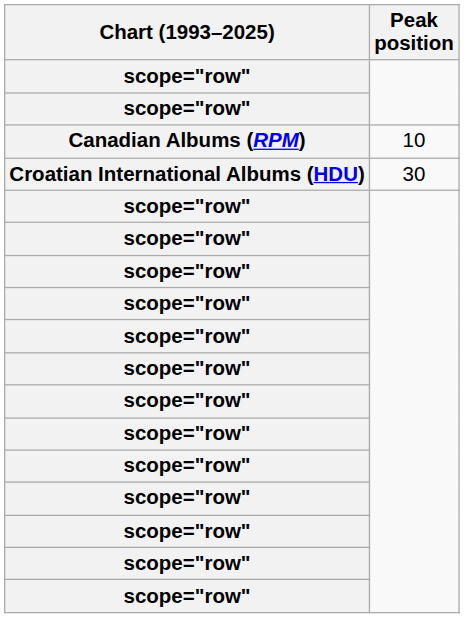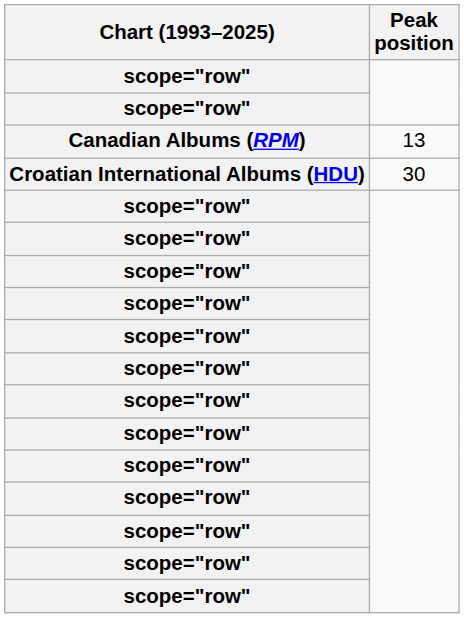(414, 141) 10 -> (414, 141) 13
